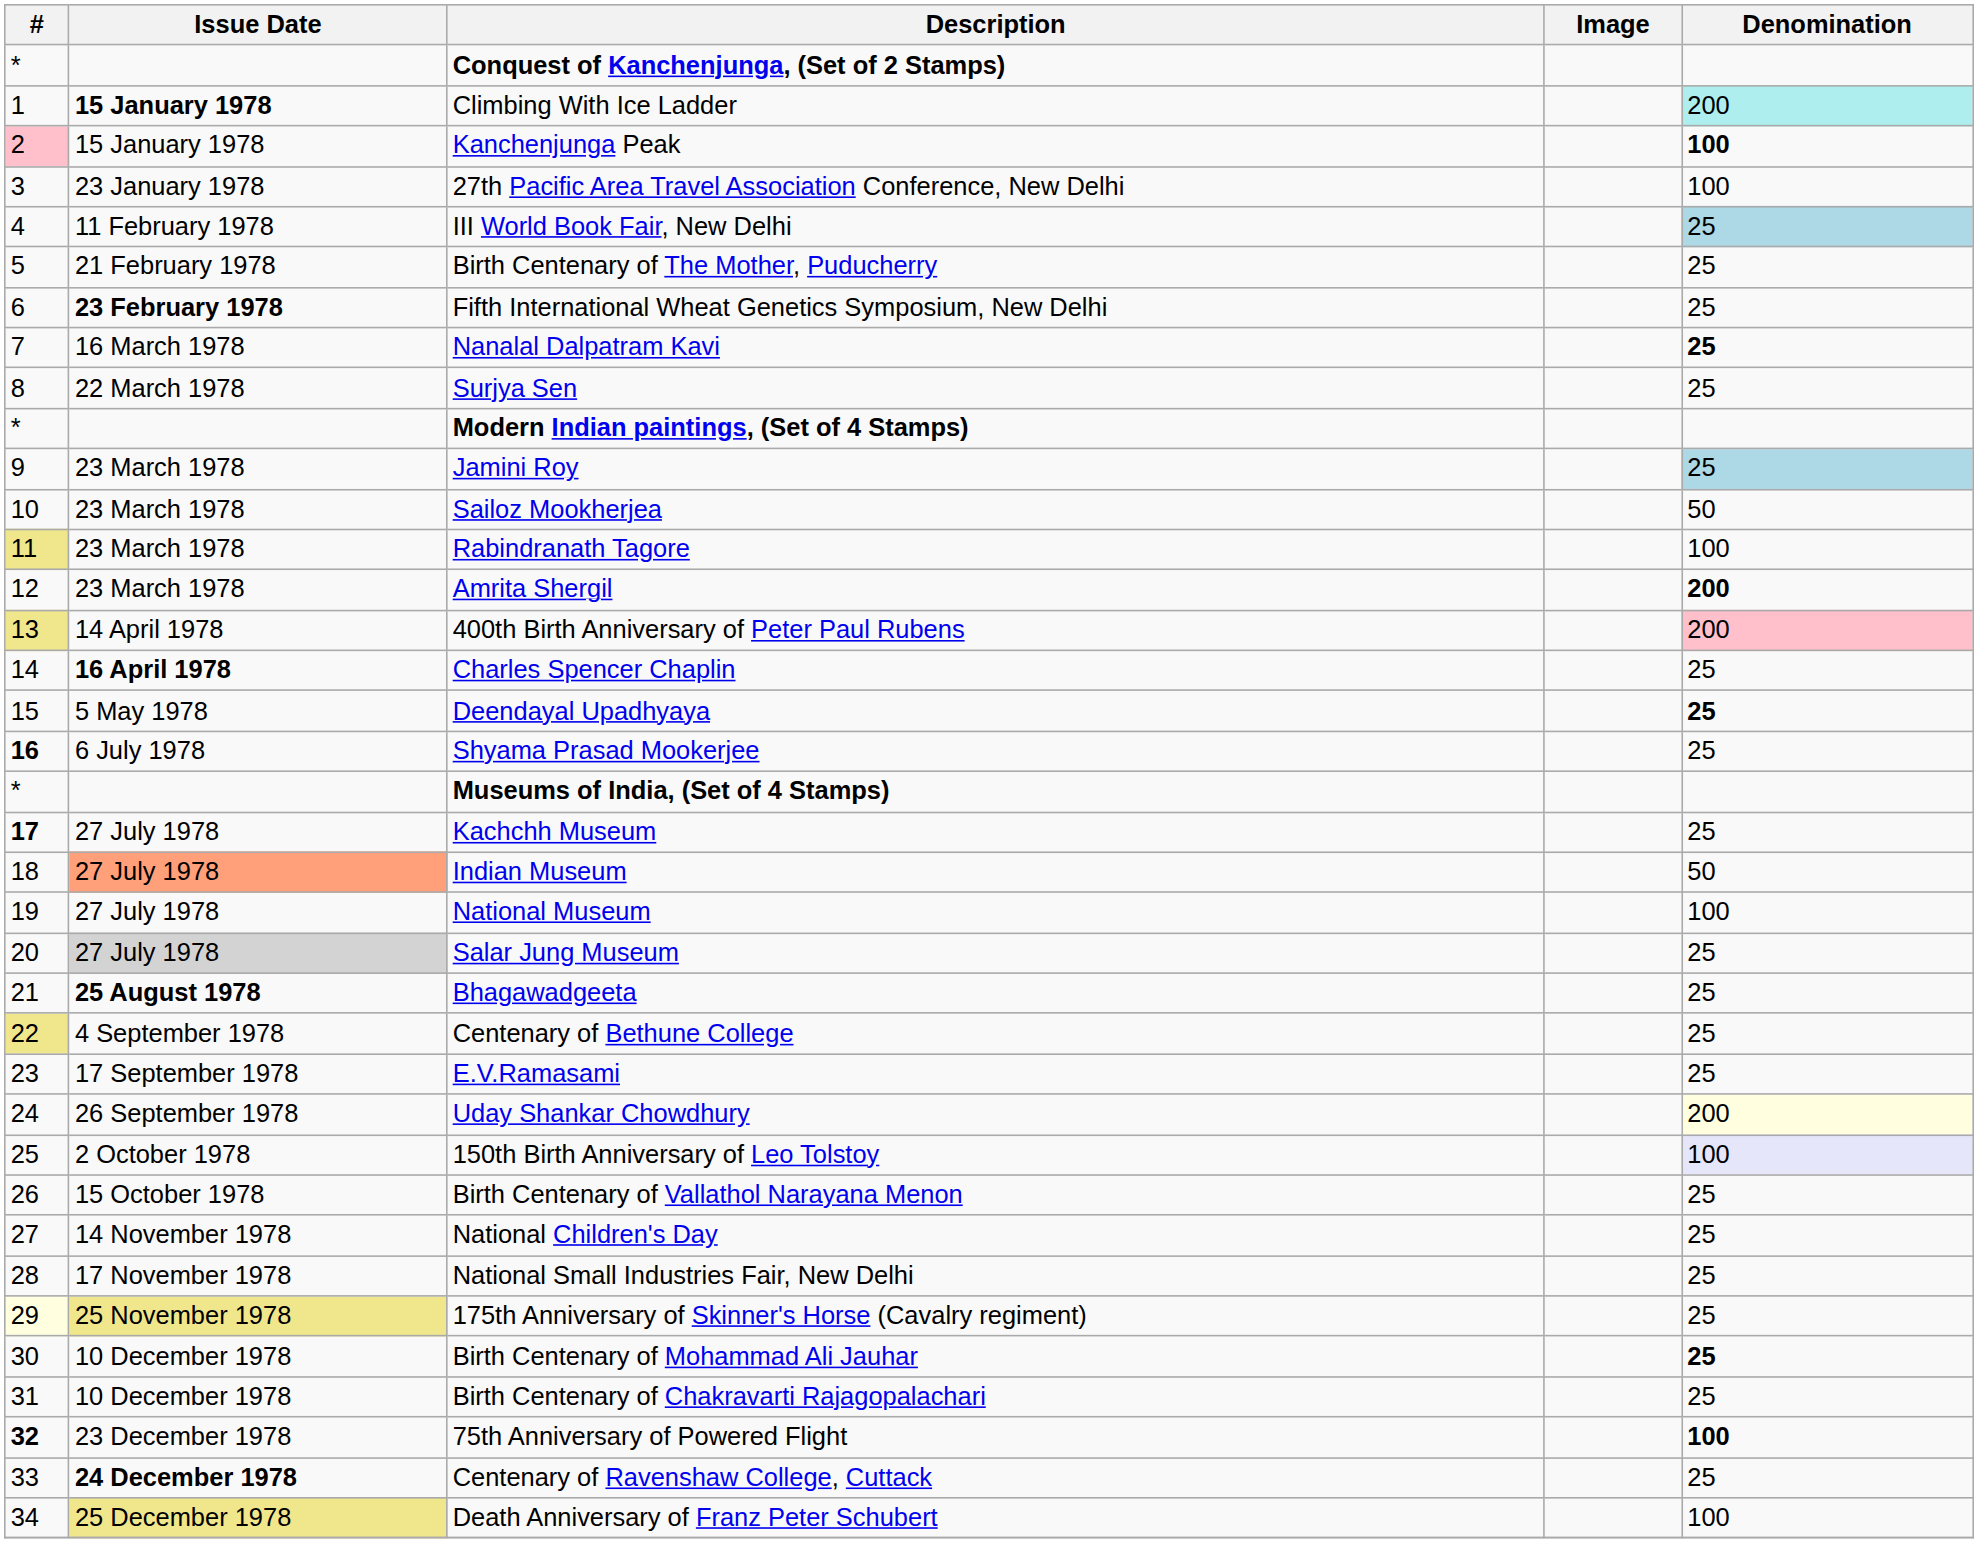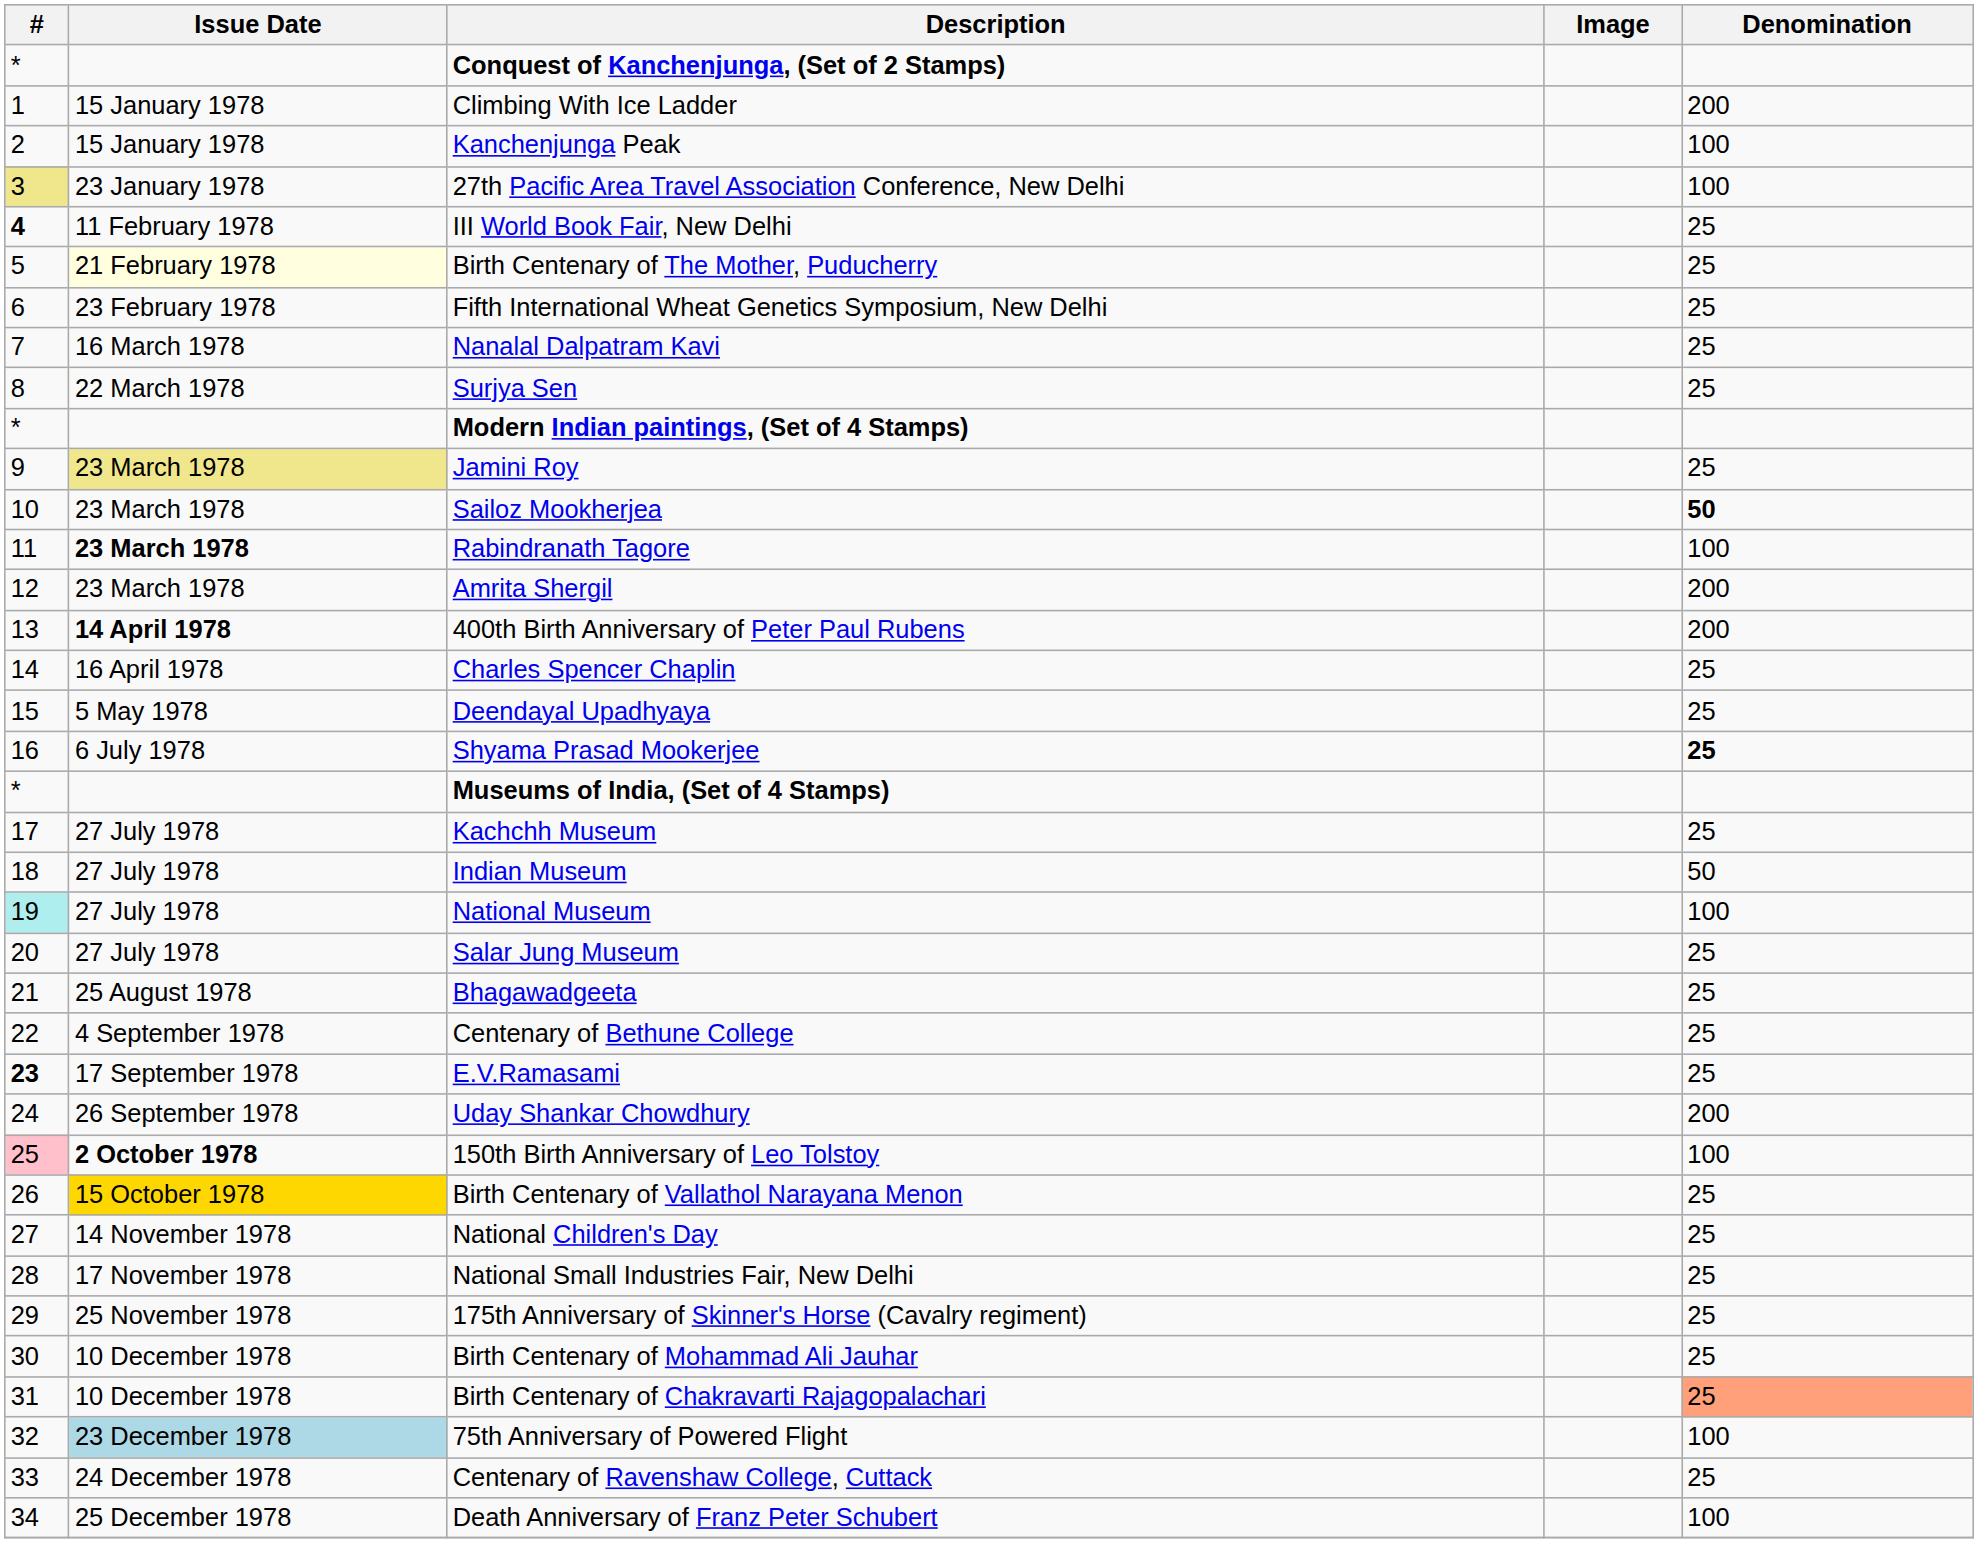(173, 105) bold -> (170, 105) normal
(1709, 105) paleturquoise background -> (1709, 105) no background
(18, 145) pink background -> (18, 145) no background
(1709, 145) bold -> (1709, 145) normal
(18, 186) no background -> (18, 186) khaki background
(18, 226) normal -> (18, 226) bold
(1701, 226) lightblue background -> (1701, 226) no background
(175, 266) no background -> (175, 266) lightyellow background
(179, 307) bold -> (175, 307) normal
(1701, 347) bold -> (1701, 347) normal
(160, 468) no background -> (160, 468) khaki background
(1701, 468) lightblue background -> (1701, 468) no background
(1701, 508) normal -> (1701, 508) bold
(24, 549) khaki background -> (24, 549) no background
(160, 549) normal -> (162, 549) bold
(1709, 589) bold -> (1709, 589) normal
(25, 629) khaki background -> (25, 629) no background
(149, 629) normal -> (153, 629) bold
(1709, 629) pink background -> (1709, 629) no background
(153, 670) bold -> (149, 670) normal
(1701, 710) bold -> (1701, 710) normal
(25, 750) bold -> (25, 750) normal
(1701, 750) normal -> (1701, 750) bold
(25, 831) bold -> (25, 831) normal
(147, 871) lightsalmon background -> (147, 871) no background
(25, 912) no background -> (25, 912) paleturquoise background
(147, 952) lightgrey background -> (147, 952) no background
(168, 992) bold -> (163, 992) normal
(25, 1033) khaki background -> (25, 1033) no background
(25, 1073) normal -> (25, 1073) bold
(1709, 1114) lightyellow background -> (1709, 1114) no background
(25, 1154) no background -> (25, 1154) pink background
(163, 1154) normal -> (166, 1154) bold
(1709, 1154) lavender background -> (1709, 1154) no background
(170, 1194) no background -> (170, 1194) gold background
(25, 1315) lightyellow background -> (25, 1315) no background
(183, 1315) khaki background -> (183, 1315) no background
(1701, 1356) bold -> (1701, 1356) normal
(1701, 1396) no background -> (1701, 1396) lightsalmon background
(25, 1436) bold -> (25, 1436) normal
(183, 1436) no background -> (183, 1436) lightblue background
(1709, 1436) bold -> (1709, 1436) normal
(186, 1477) bold -> (183, 1477) normal
(183, 1517) khaki background -> (183, 1517) no background
